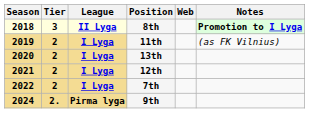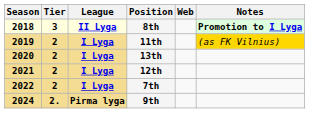(239, 41) no background -> (239, 41) gold background
